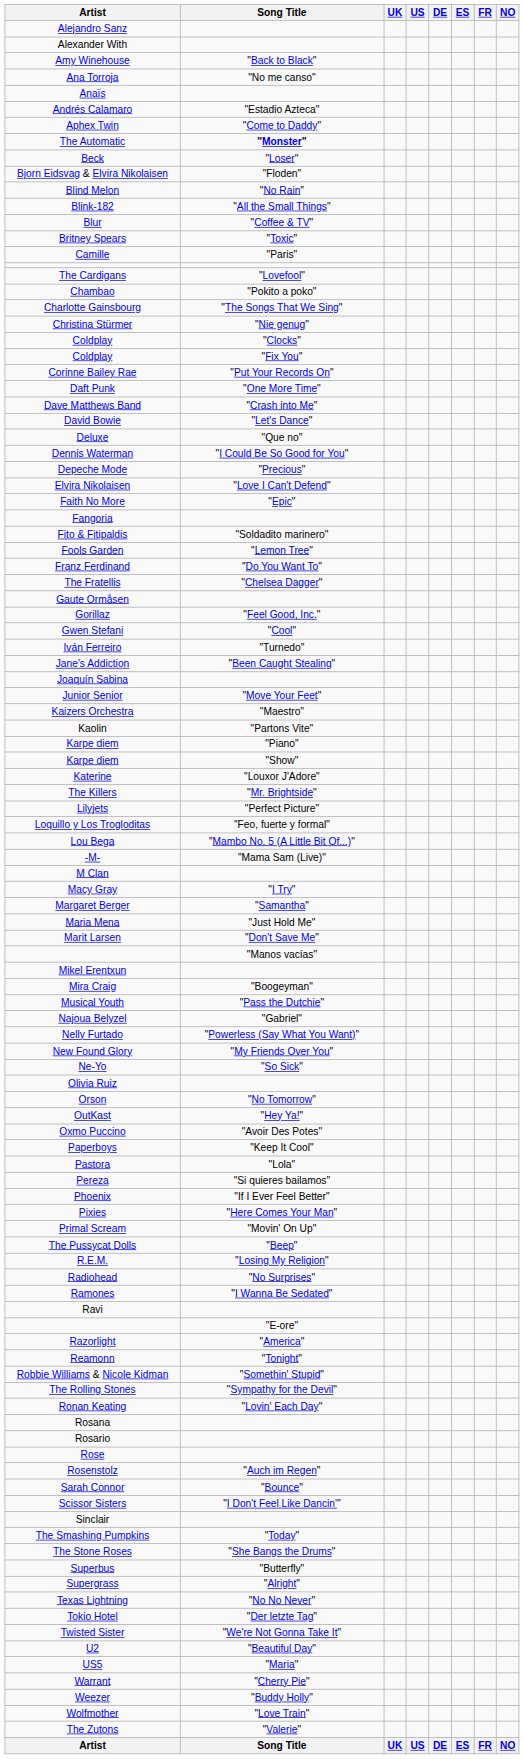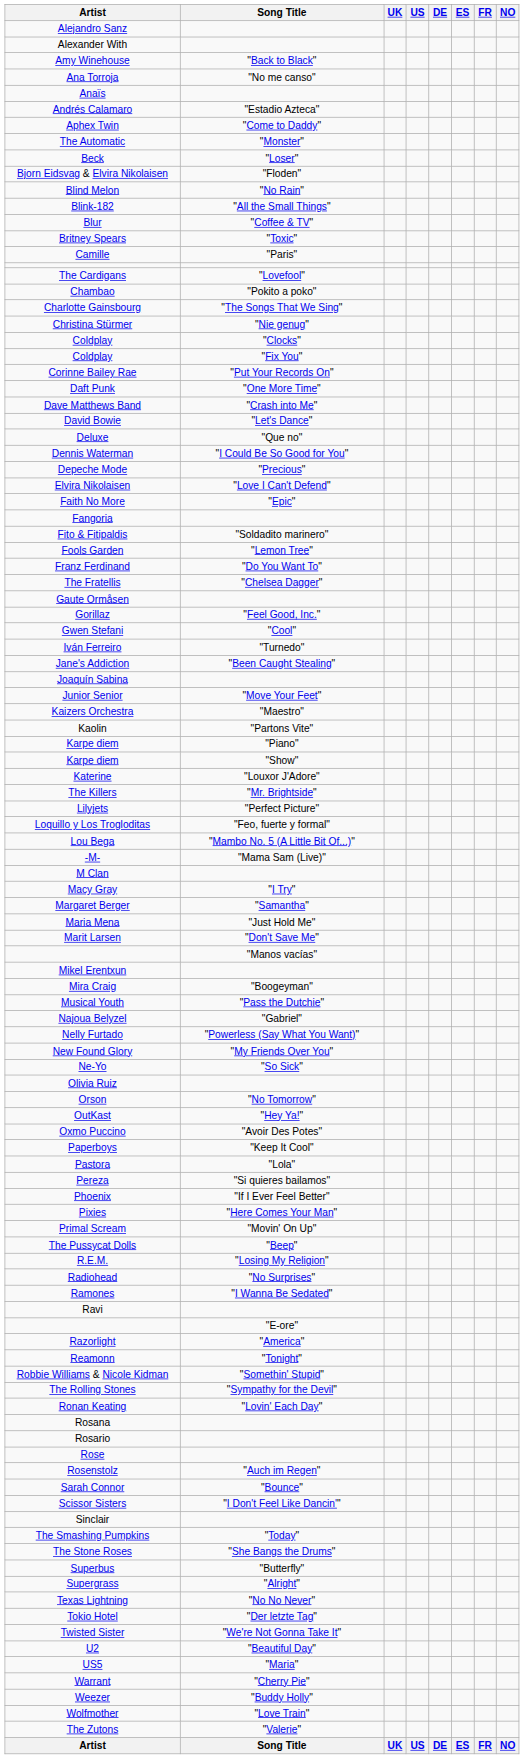(282, 142) bold -> (282, 142) normal
